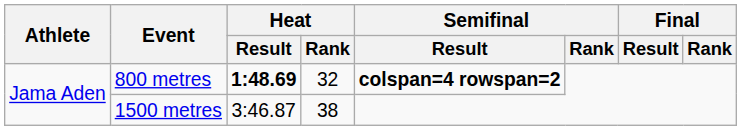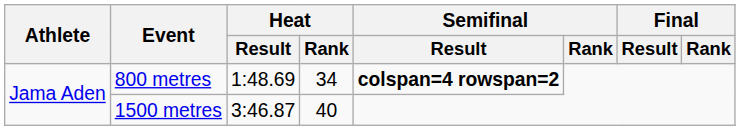(264, 80) bold -> (263, 80) normal
(328, 80) 32 -> (327, 80) 34
(328, 110) 38 -> (327, 110) 40
